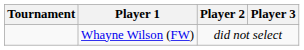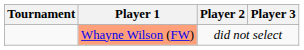(138, 34) no background -> (138, 34) lightsalmon background
